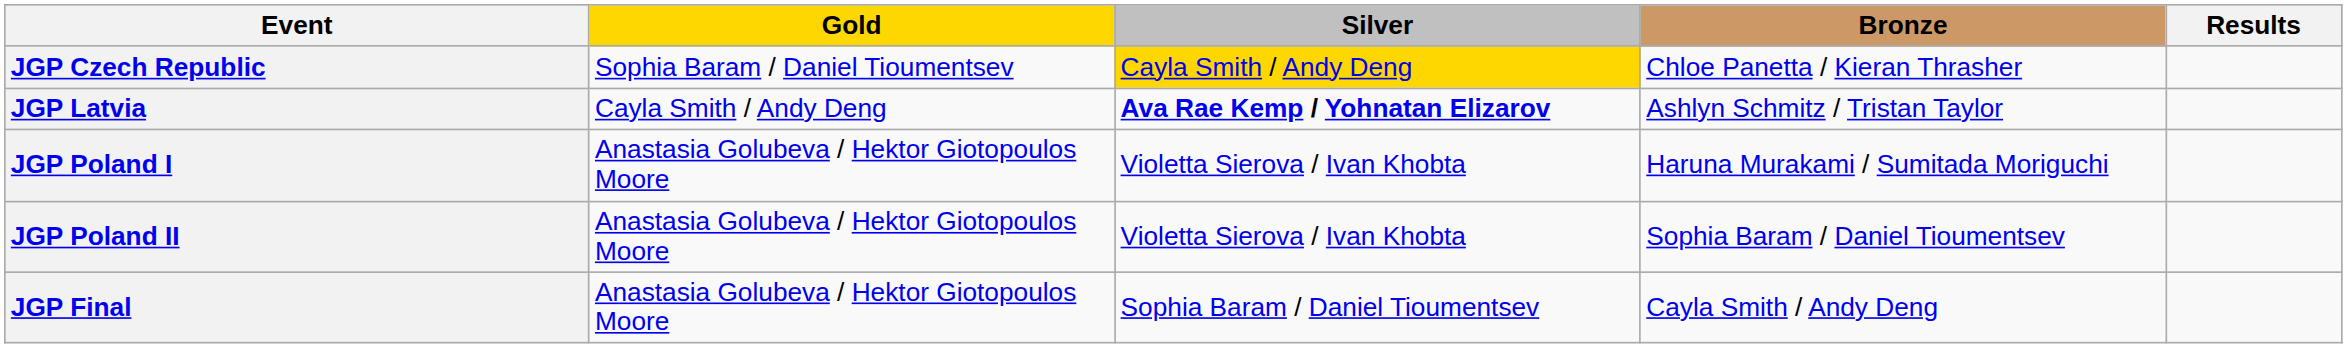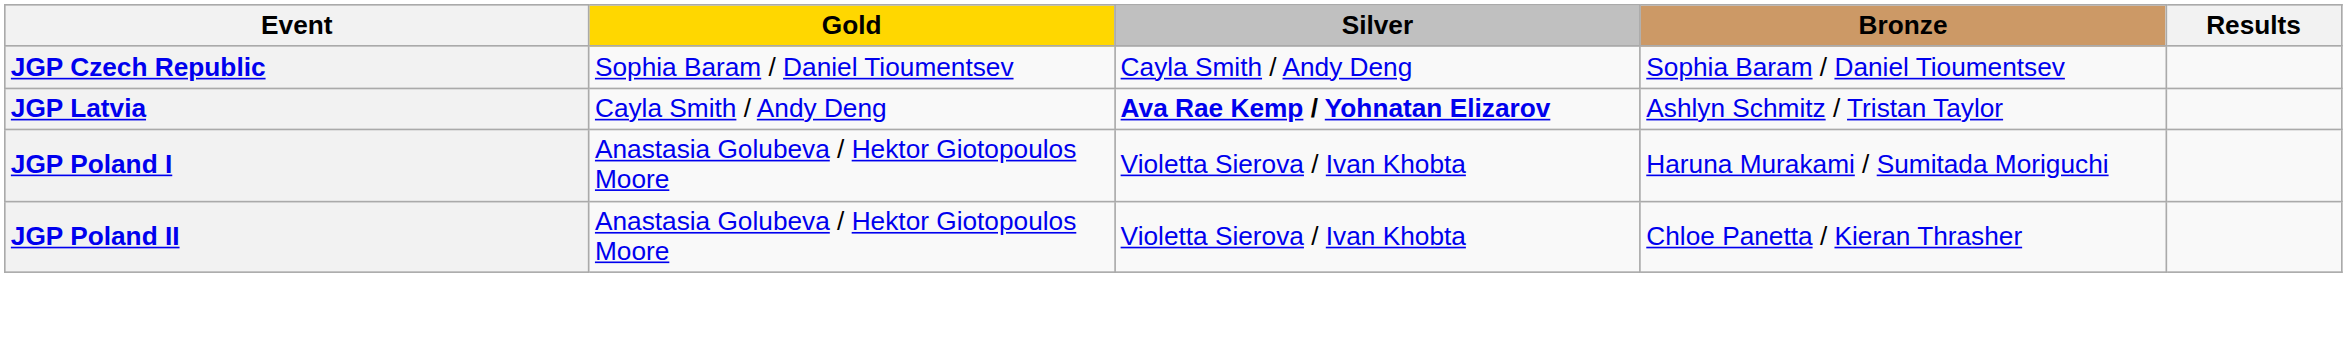(1266, 66) gold background -> (1266, 66) no background
(1834, 66) Chloe Panetta / Kieran Thrasher -> (1856, 66) Sophia Baram / Daniel Tioumentsev
(1856, 236) Sophia Baram / Daniel Tioumentsev -> (1834, 236) Chloe Panetta / Kieran Thrasher
- row: (71, 307)
